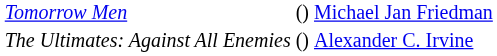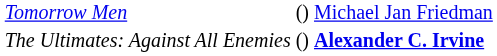(394, 40) normal -> (399, 40) bold
